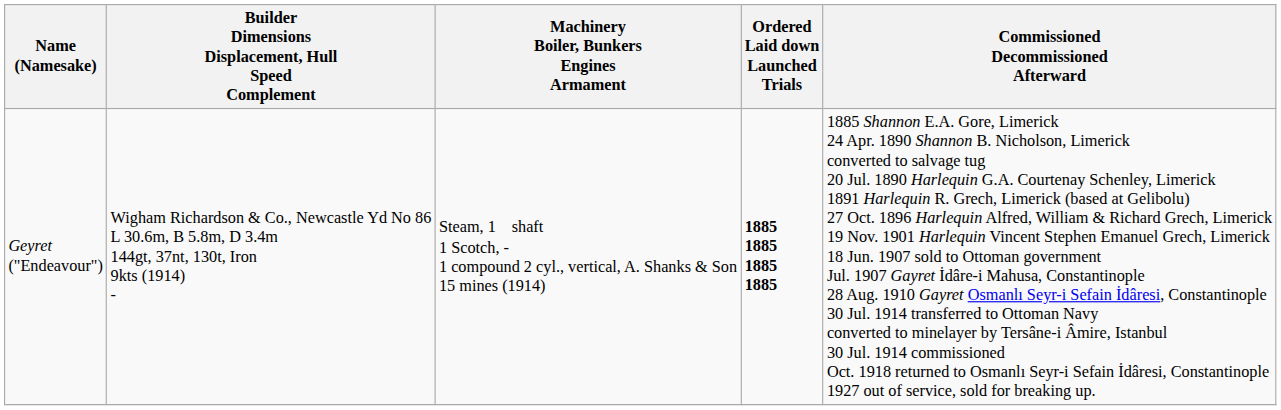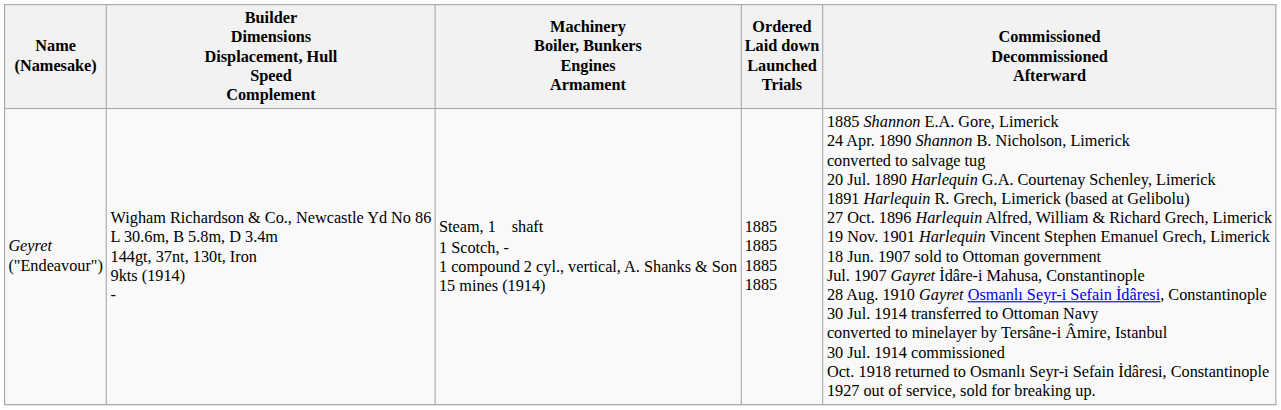(761, 256) bold -> (761, 256) normal
